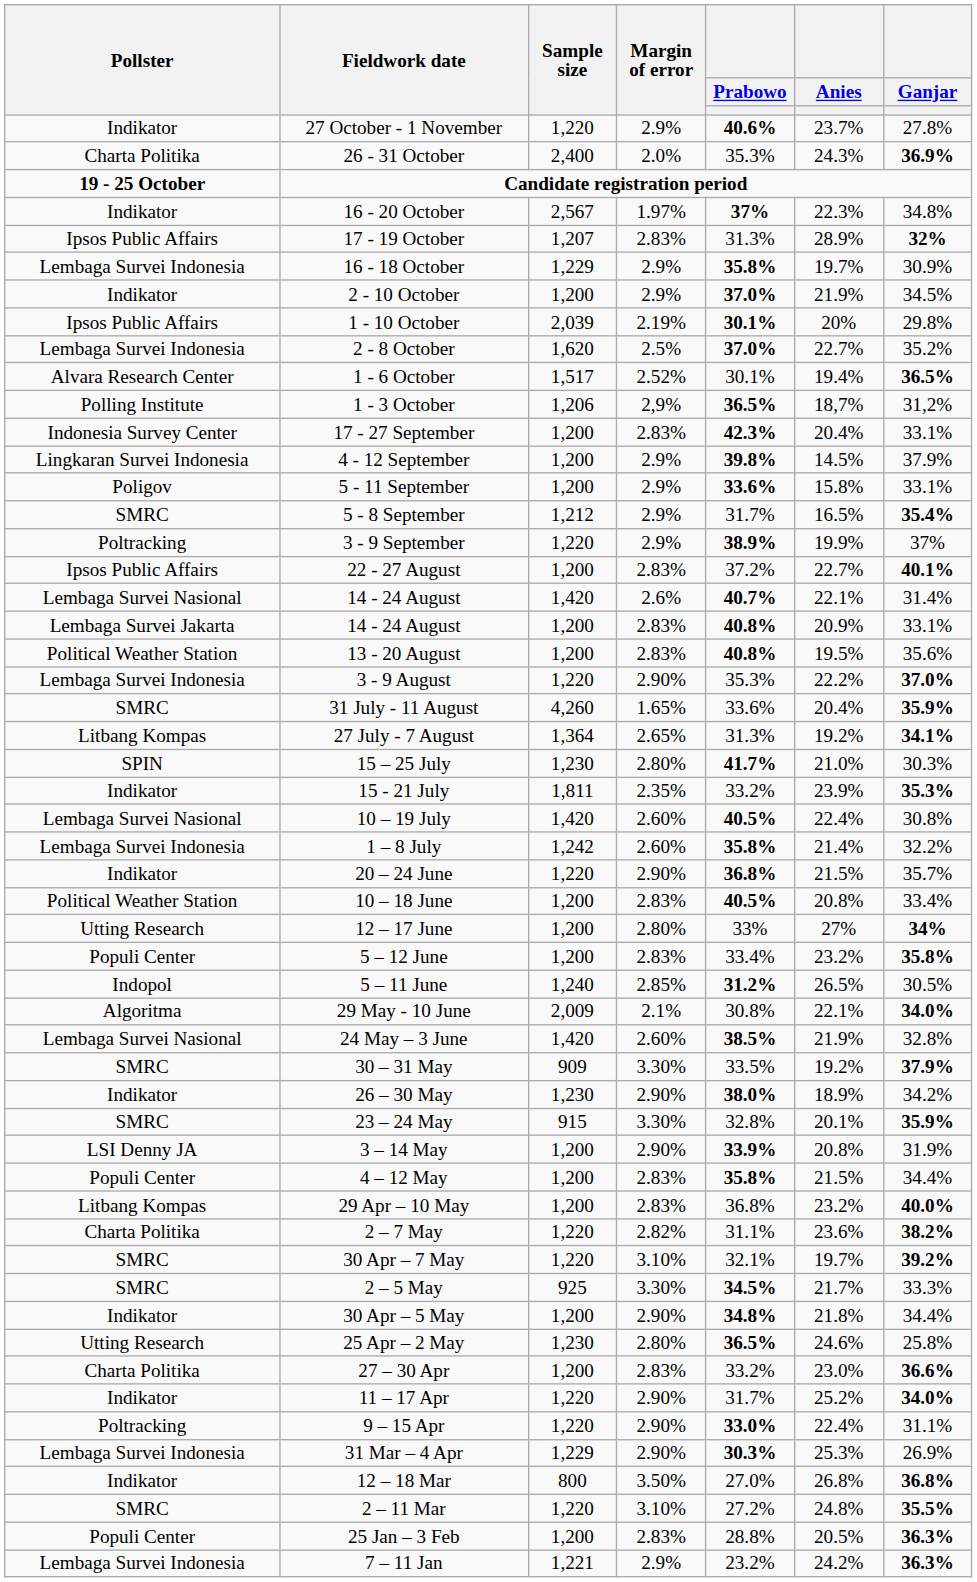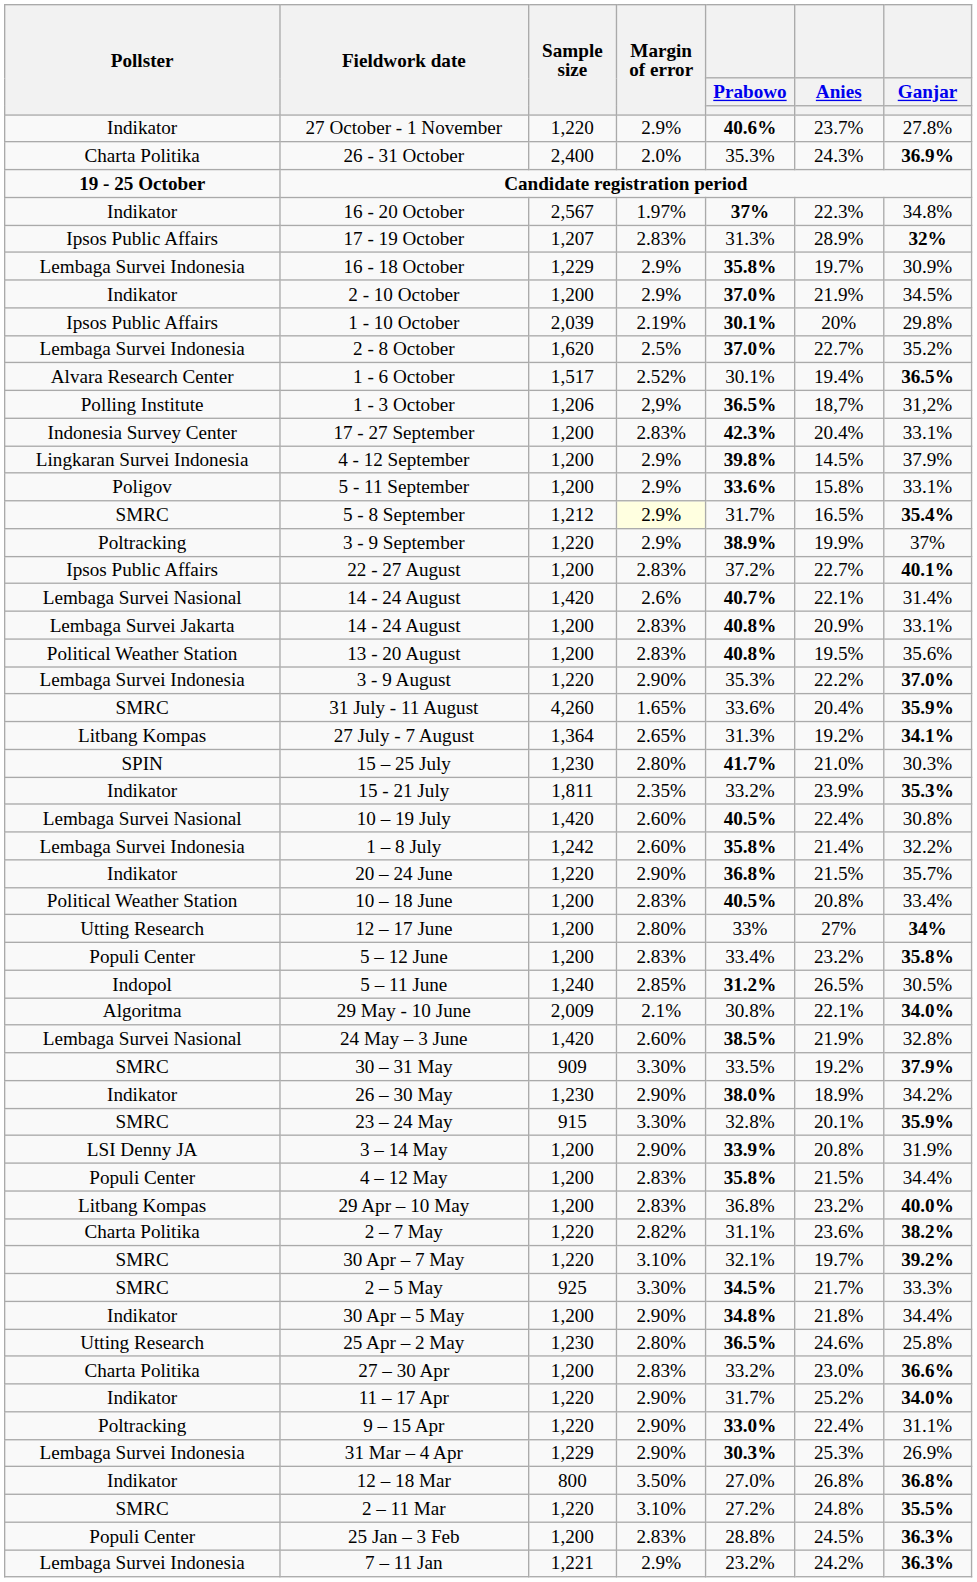(661, 515) no background -> (661, 515) lightyellow background
(839, 1536) 20.5% -> (839, 1536) 24.5%
